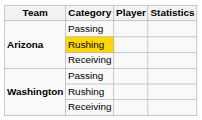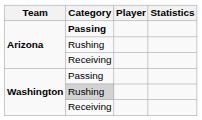(86, 29) normal -> (87, 29) bold
(86, 44) gold background -> (86, 44) no background
(86, 91) no background -> (86, 91) lightgrey background
